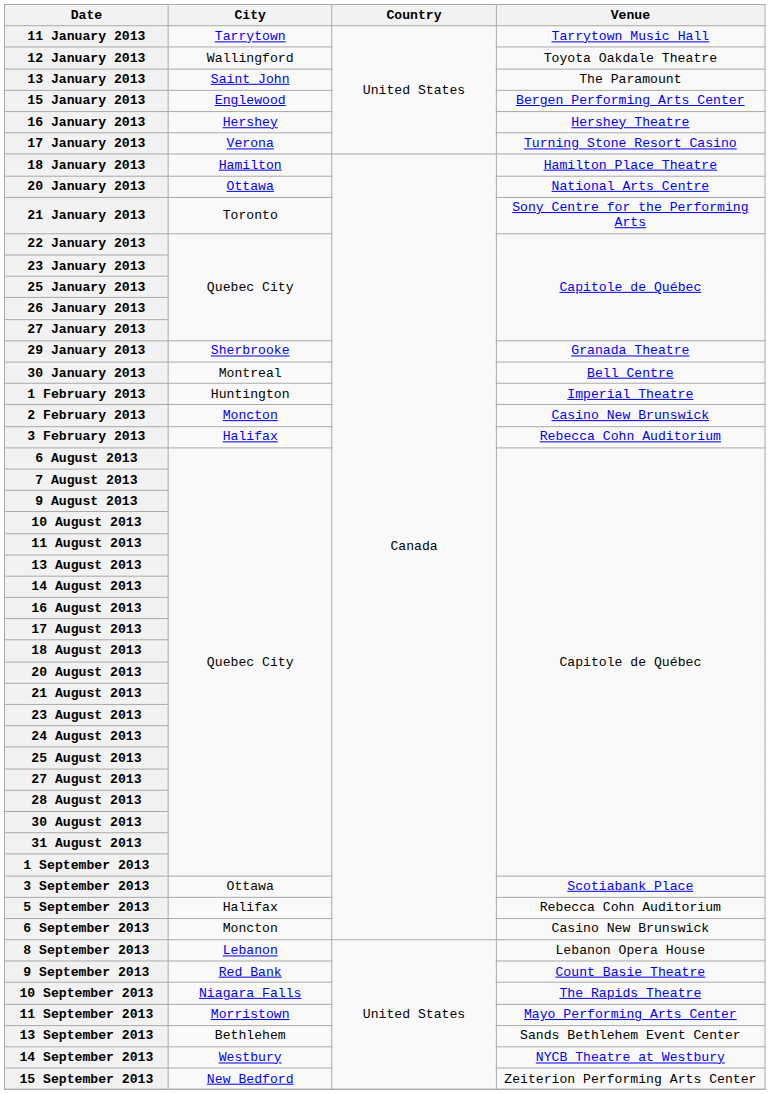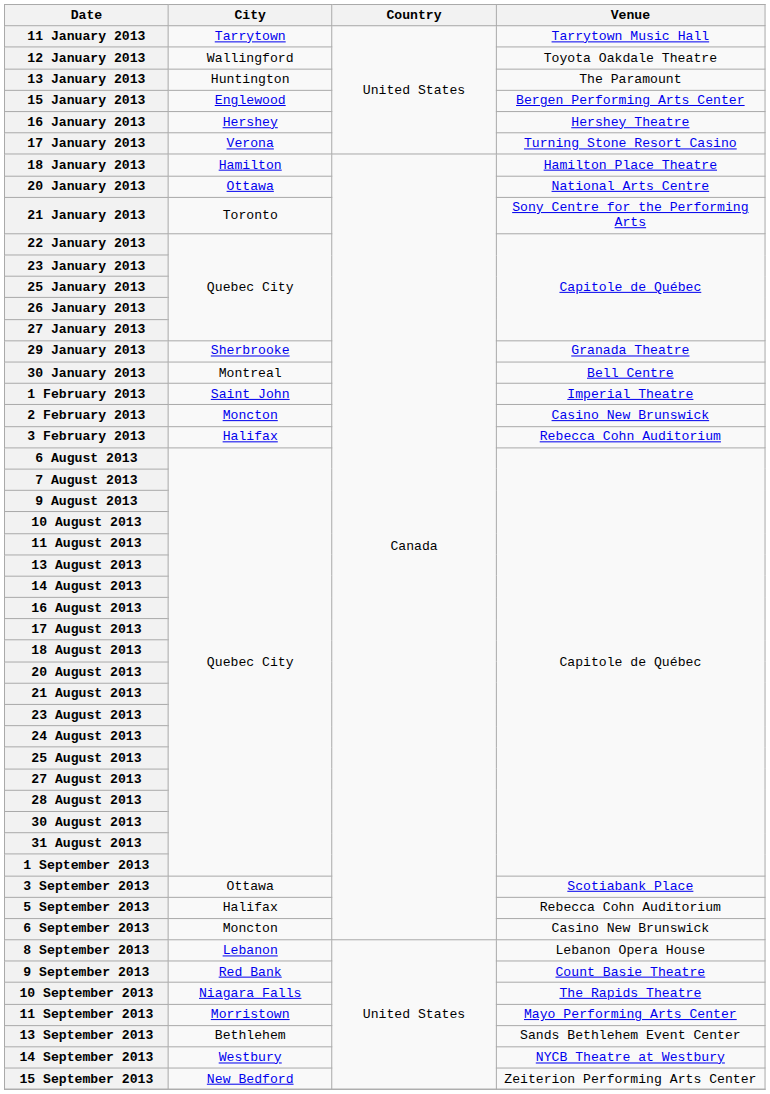(250, 79) Saint John -> (250, 79) Huntington
(250, 394) Huntington -> (250, 394) Saint John
